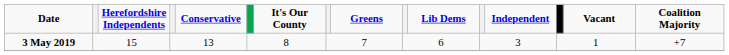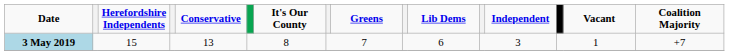(49, 42) no background -> (49, 42) lightblue background
